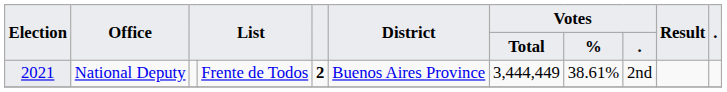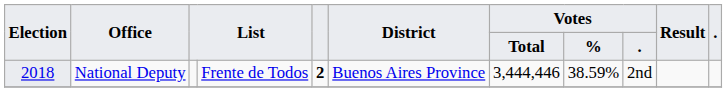(38, 73) 2021 -> (38, 73) 2018
(526, 73) 3,444,449 -> (526, 73) 3,444,446
(593, 73) 38.61% -> (593, 73) 38.59%
